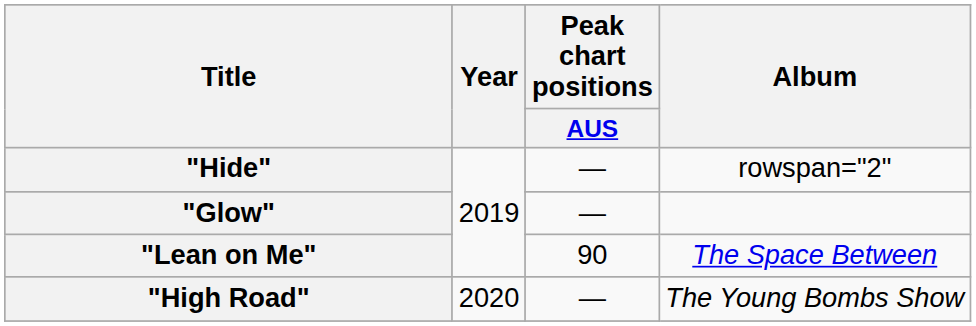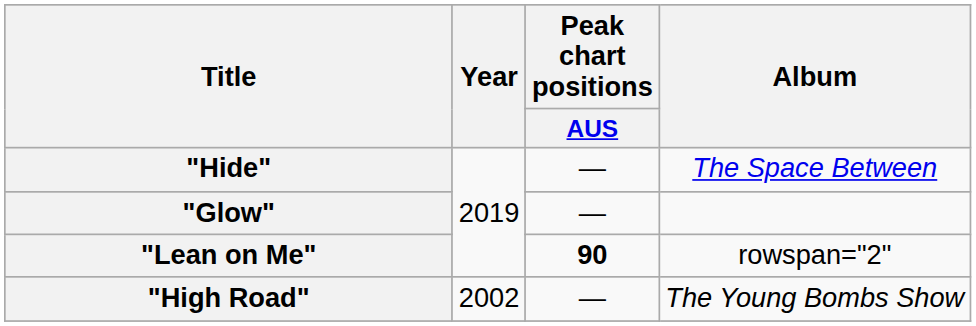(815, 169) rowspan="2" -> (815, 169) The Space Between
(592, 255) normal -> (592, 255) bold
(815, 255) The Space Between -> (815, 255) rowspan="2"
(489, 298) 2020 -> (489, 298) 2002
